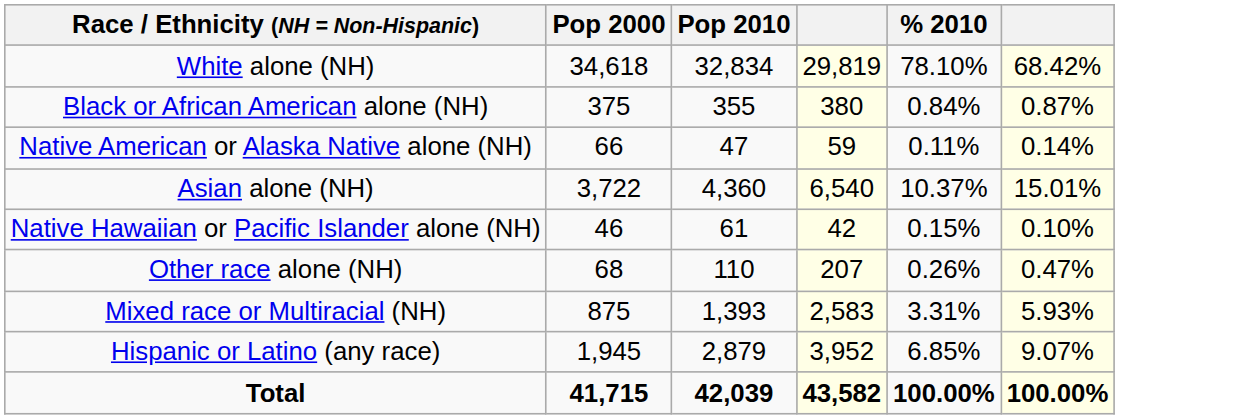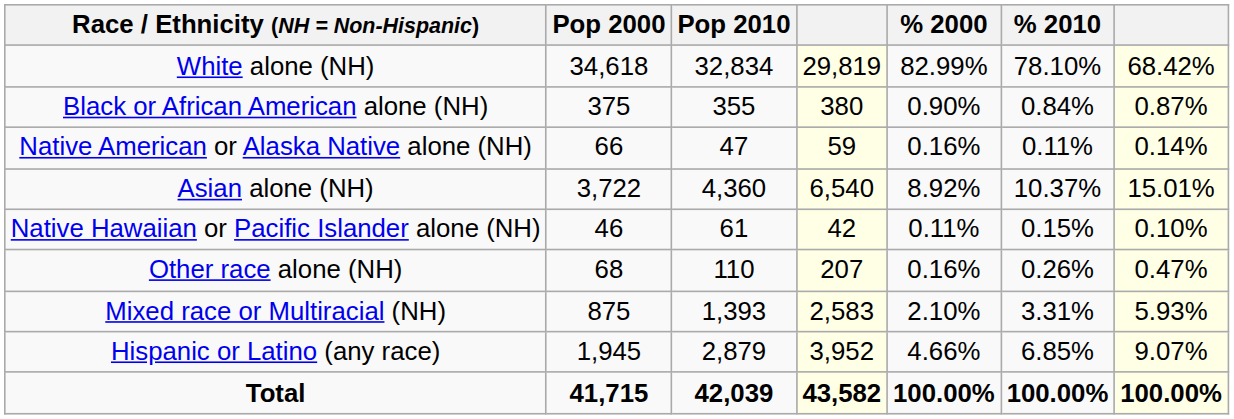+ column: (944, 24)
